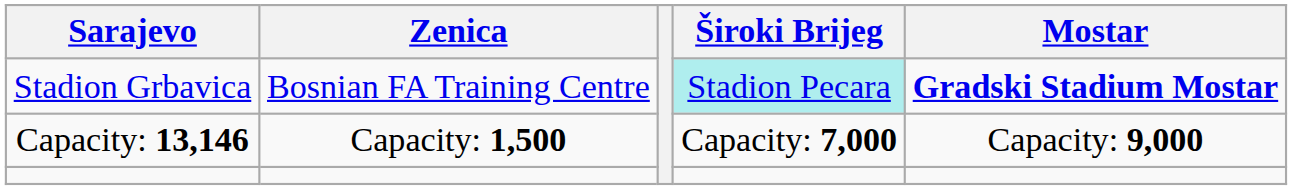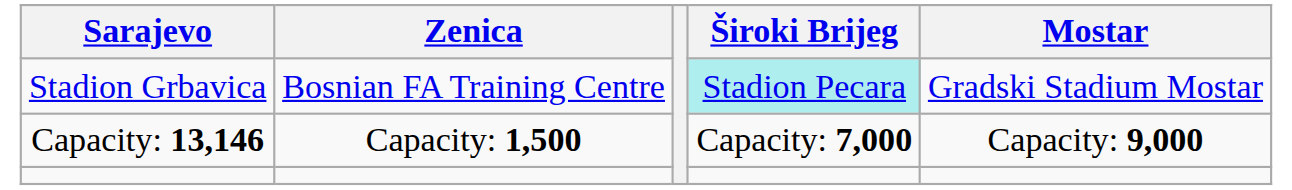(1095, 85) bold -> (1095, 85) normal
